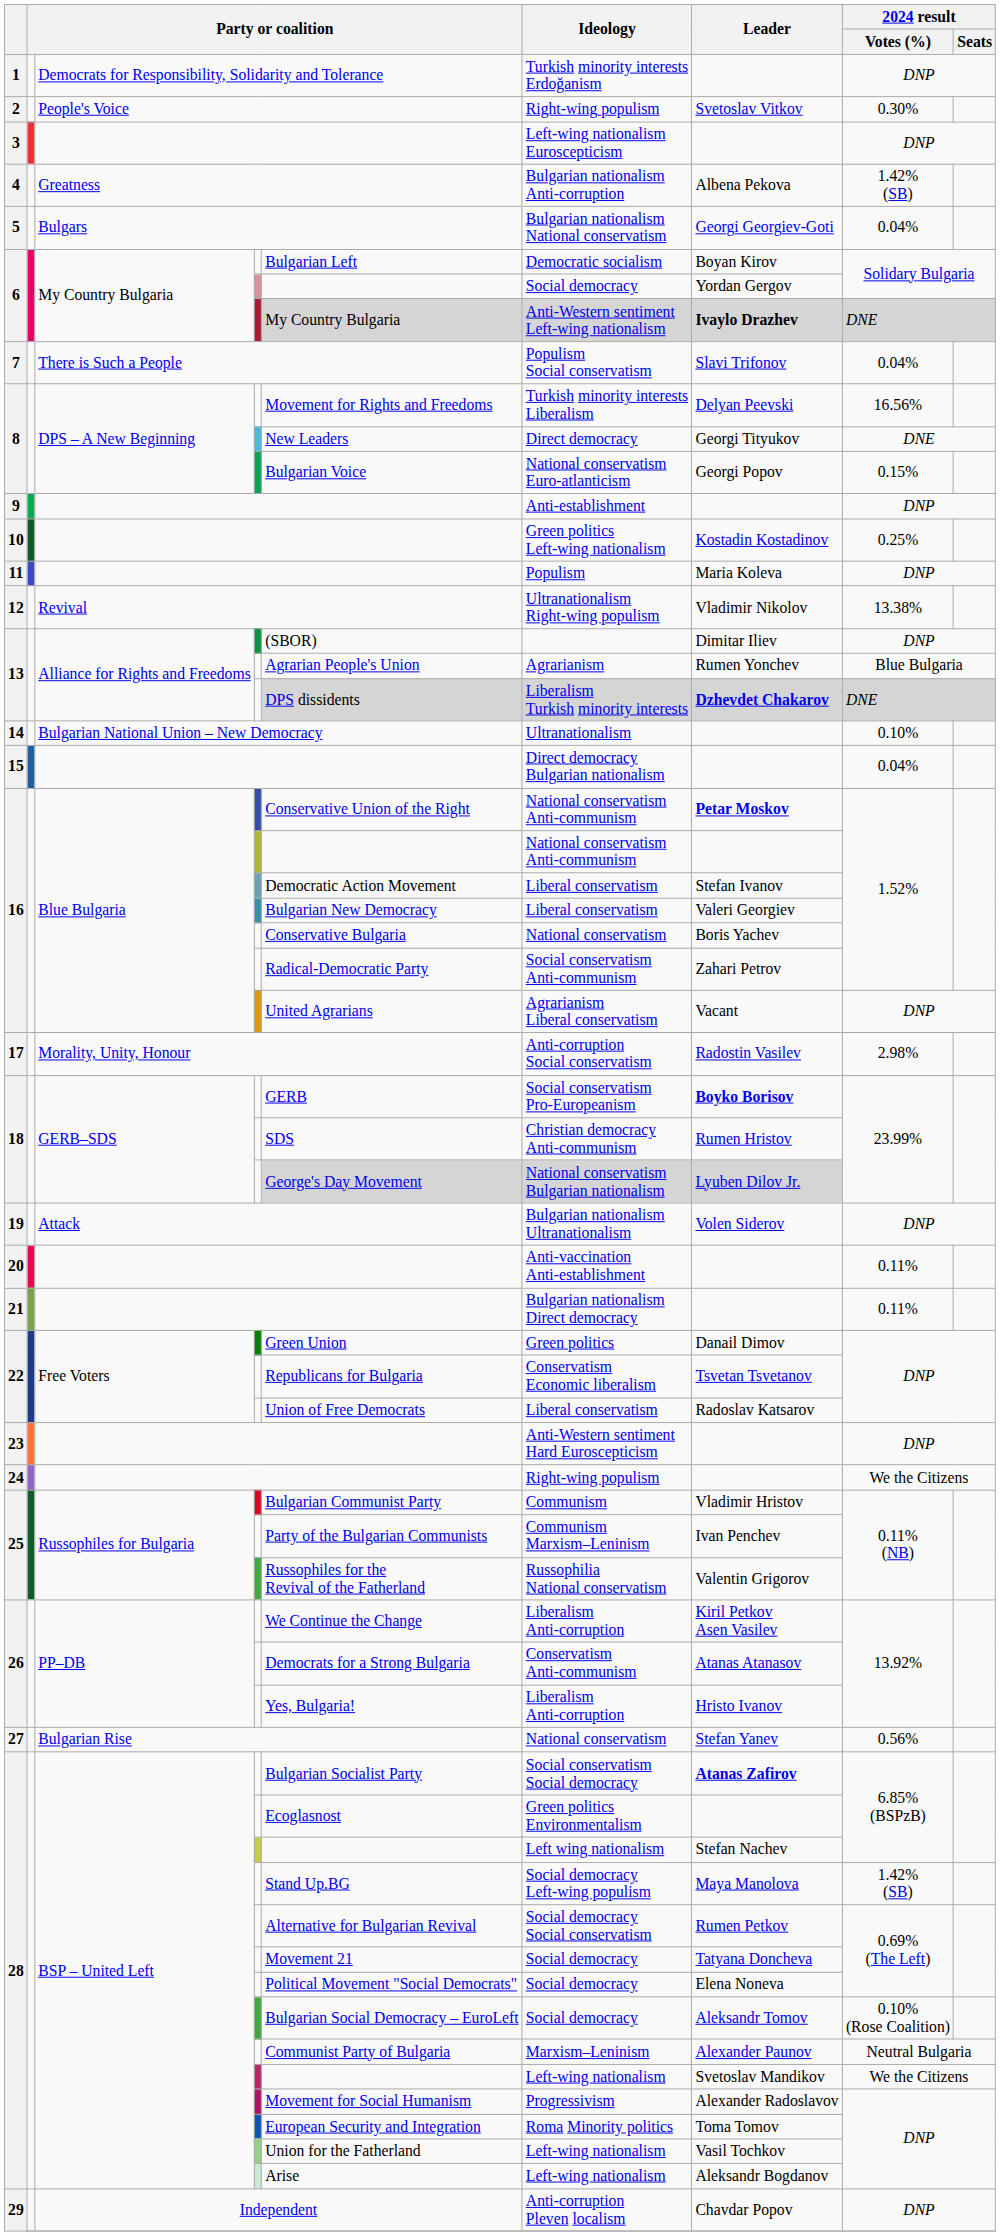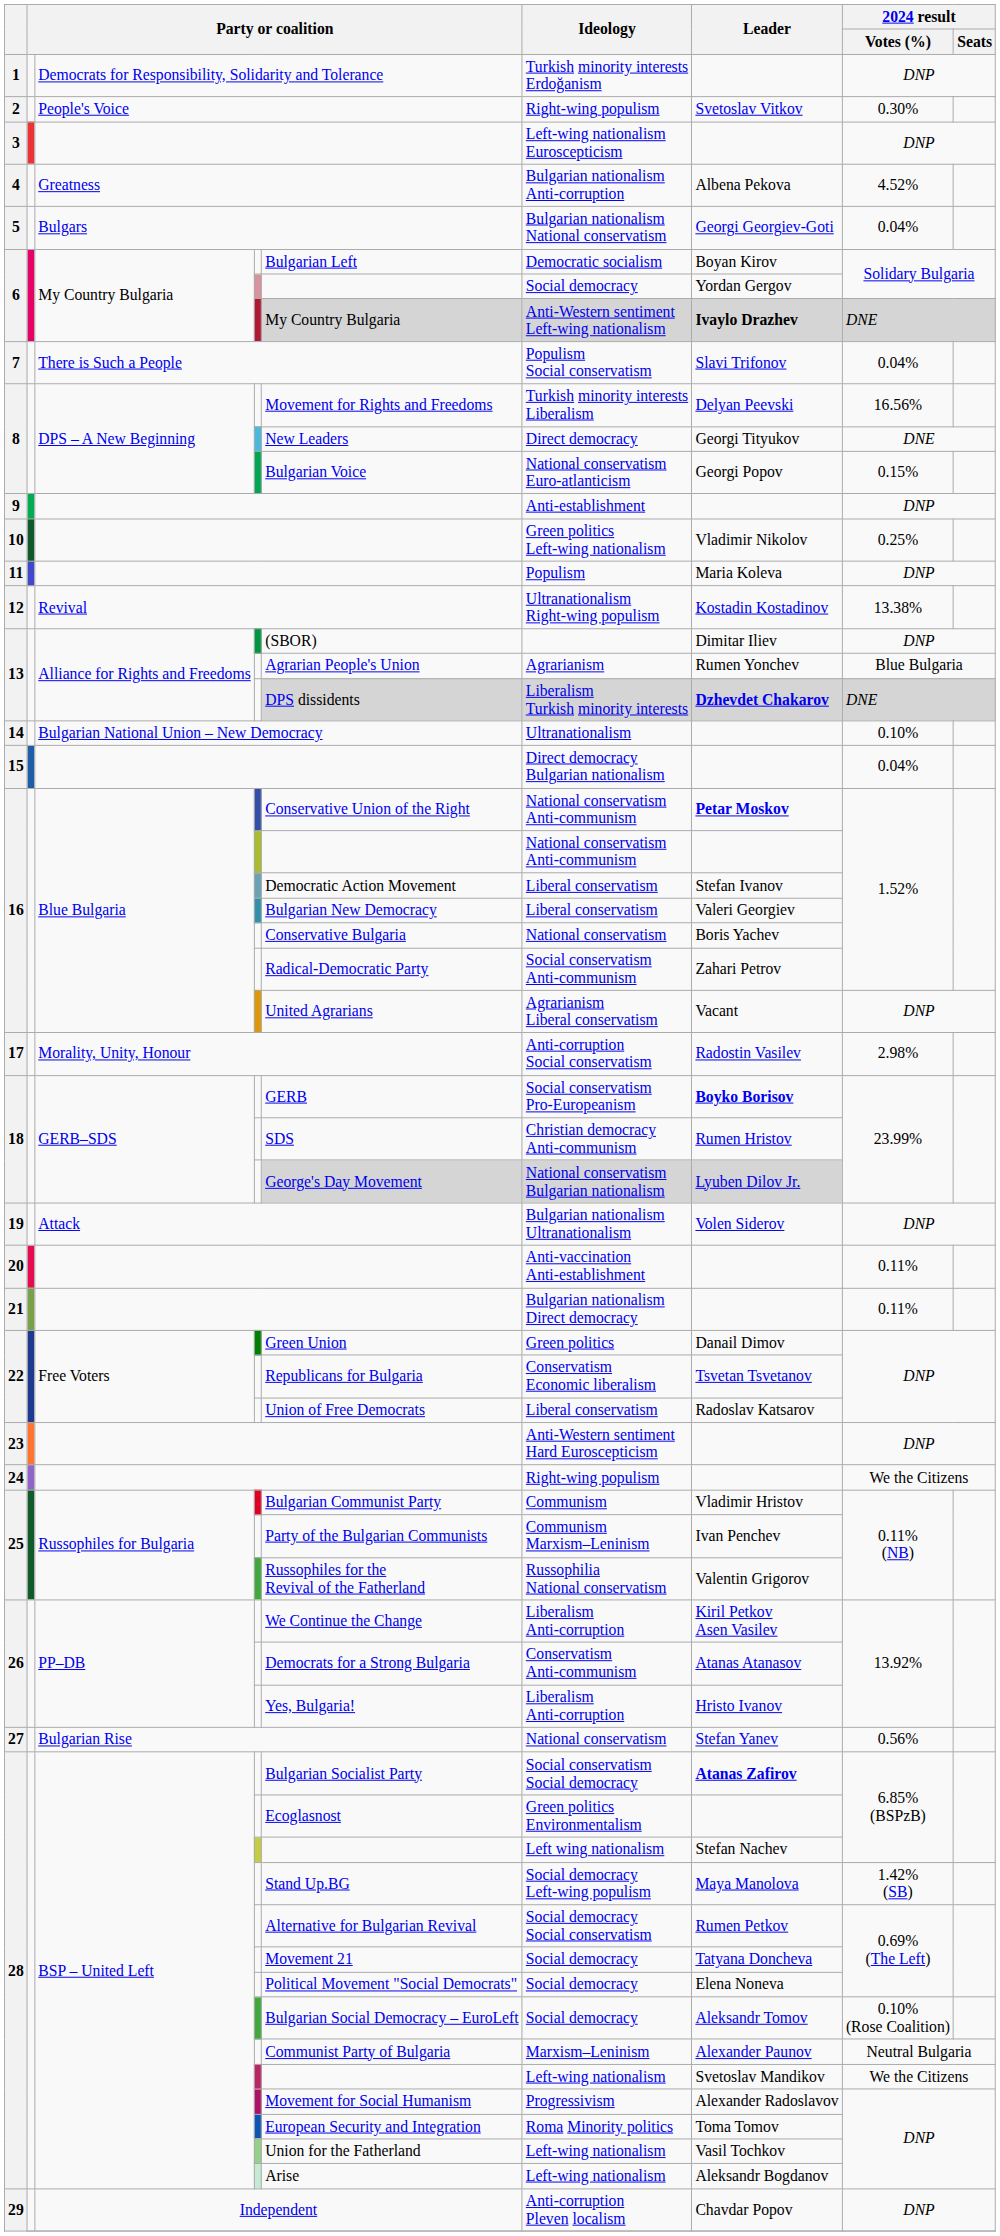(898, 185) 1.42% (SB) -> (898, 185) 4.52%
(762, 539) Kostadin Kostadinov -> (751, 539) Vladimir Nikolov
(751, 607) Vladimir Nikolov -> (762, 607) Kostadin Kostadinov
